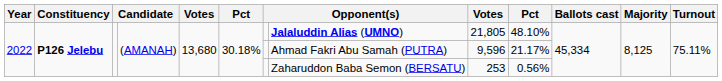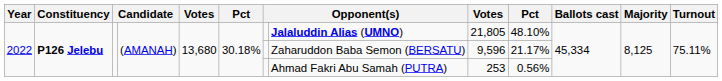(359, 49) Ahmad Fakri Abu Samah (PUTRA) -> (368, 49) Zaharuddon Baba Semon (BERSATU)
(368, 68) Zaharuddon Baba Semon (BERSATU) -> (359, 68) Ahmad Fakri Abu Samah (PUTRA)
